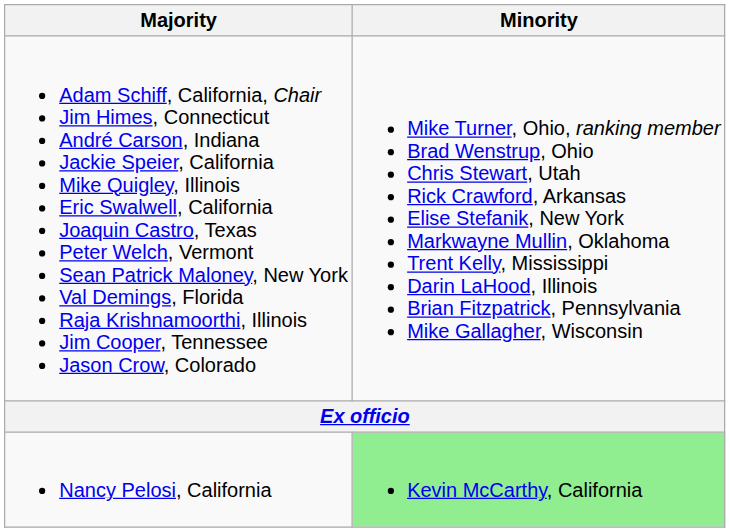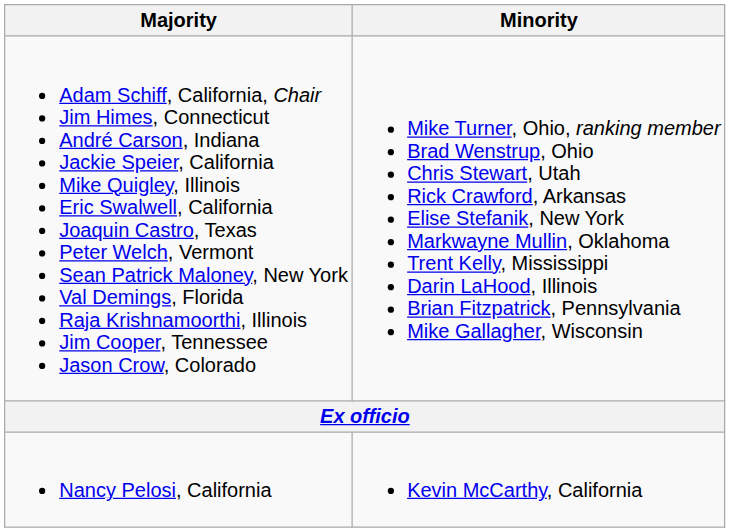(539, 491) lightgreen background -> (539, 491) no background
